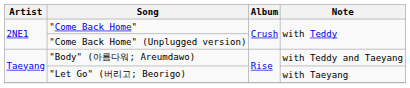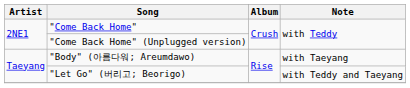(343, 57) with Teddy and Taeyang -> (315, 57) with Taeyang
(315, 74) with Taeyang -> (343, 74) with Teddy and Taeyang
